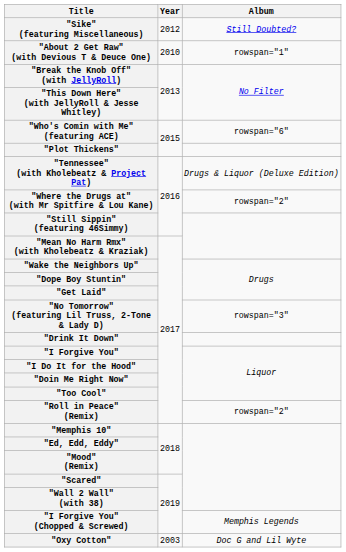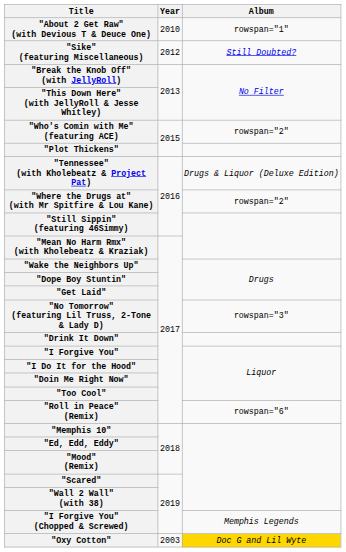rows swapped: (81, 53) <-> (81, 29)
(261, 132) rowspan="6" -> (261, 132) rowspan="2"
(261, 412) rowspan="2" -> (261, 412) rowspan="6"
(261, 540) no background -> (261, 540) gold background
